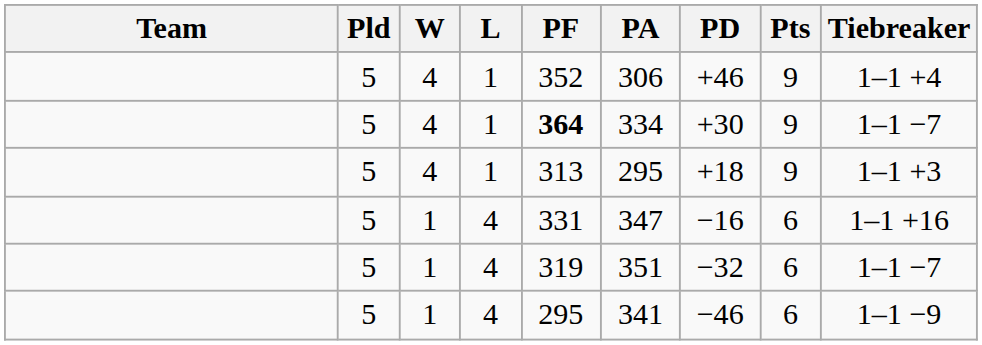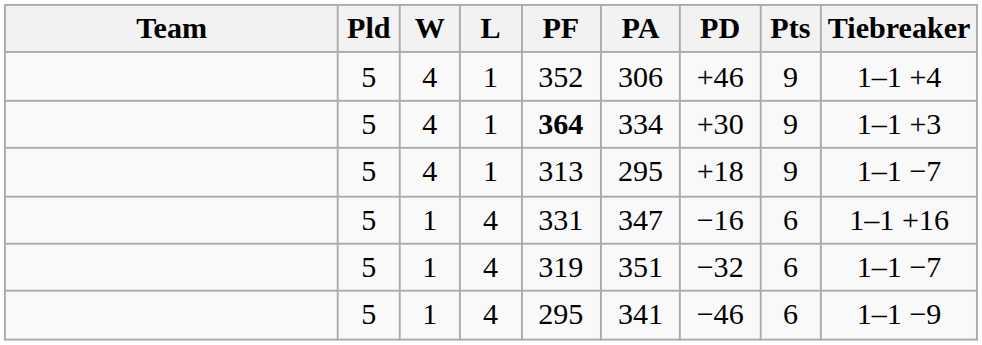(899, 123) 1–1 −7 -> (899, 123) 1–1 +3
(899, 171) 1–1 +3 -> (899, 171) 1–1 −7
